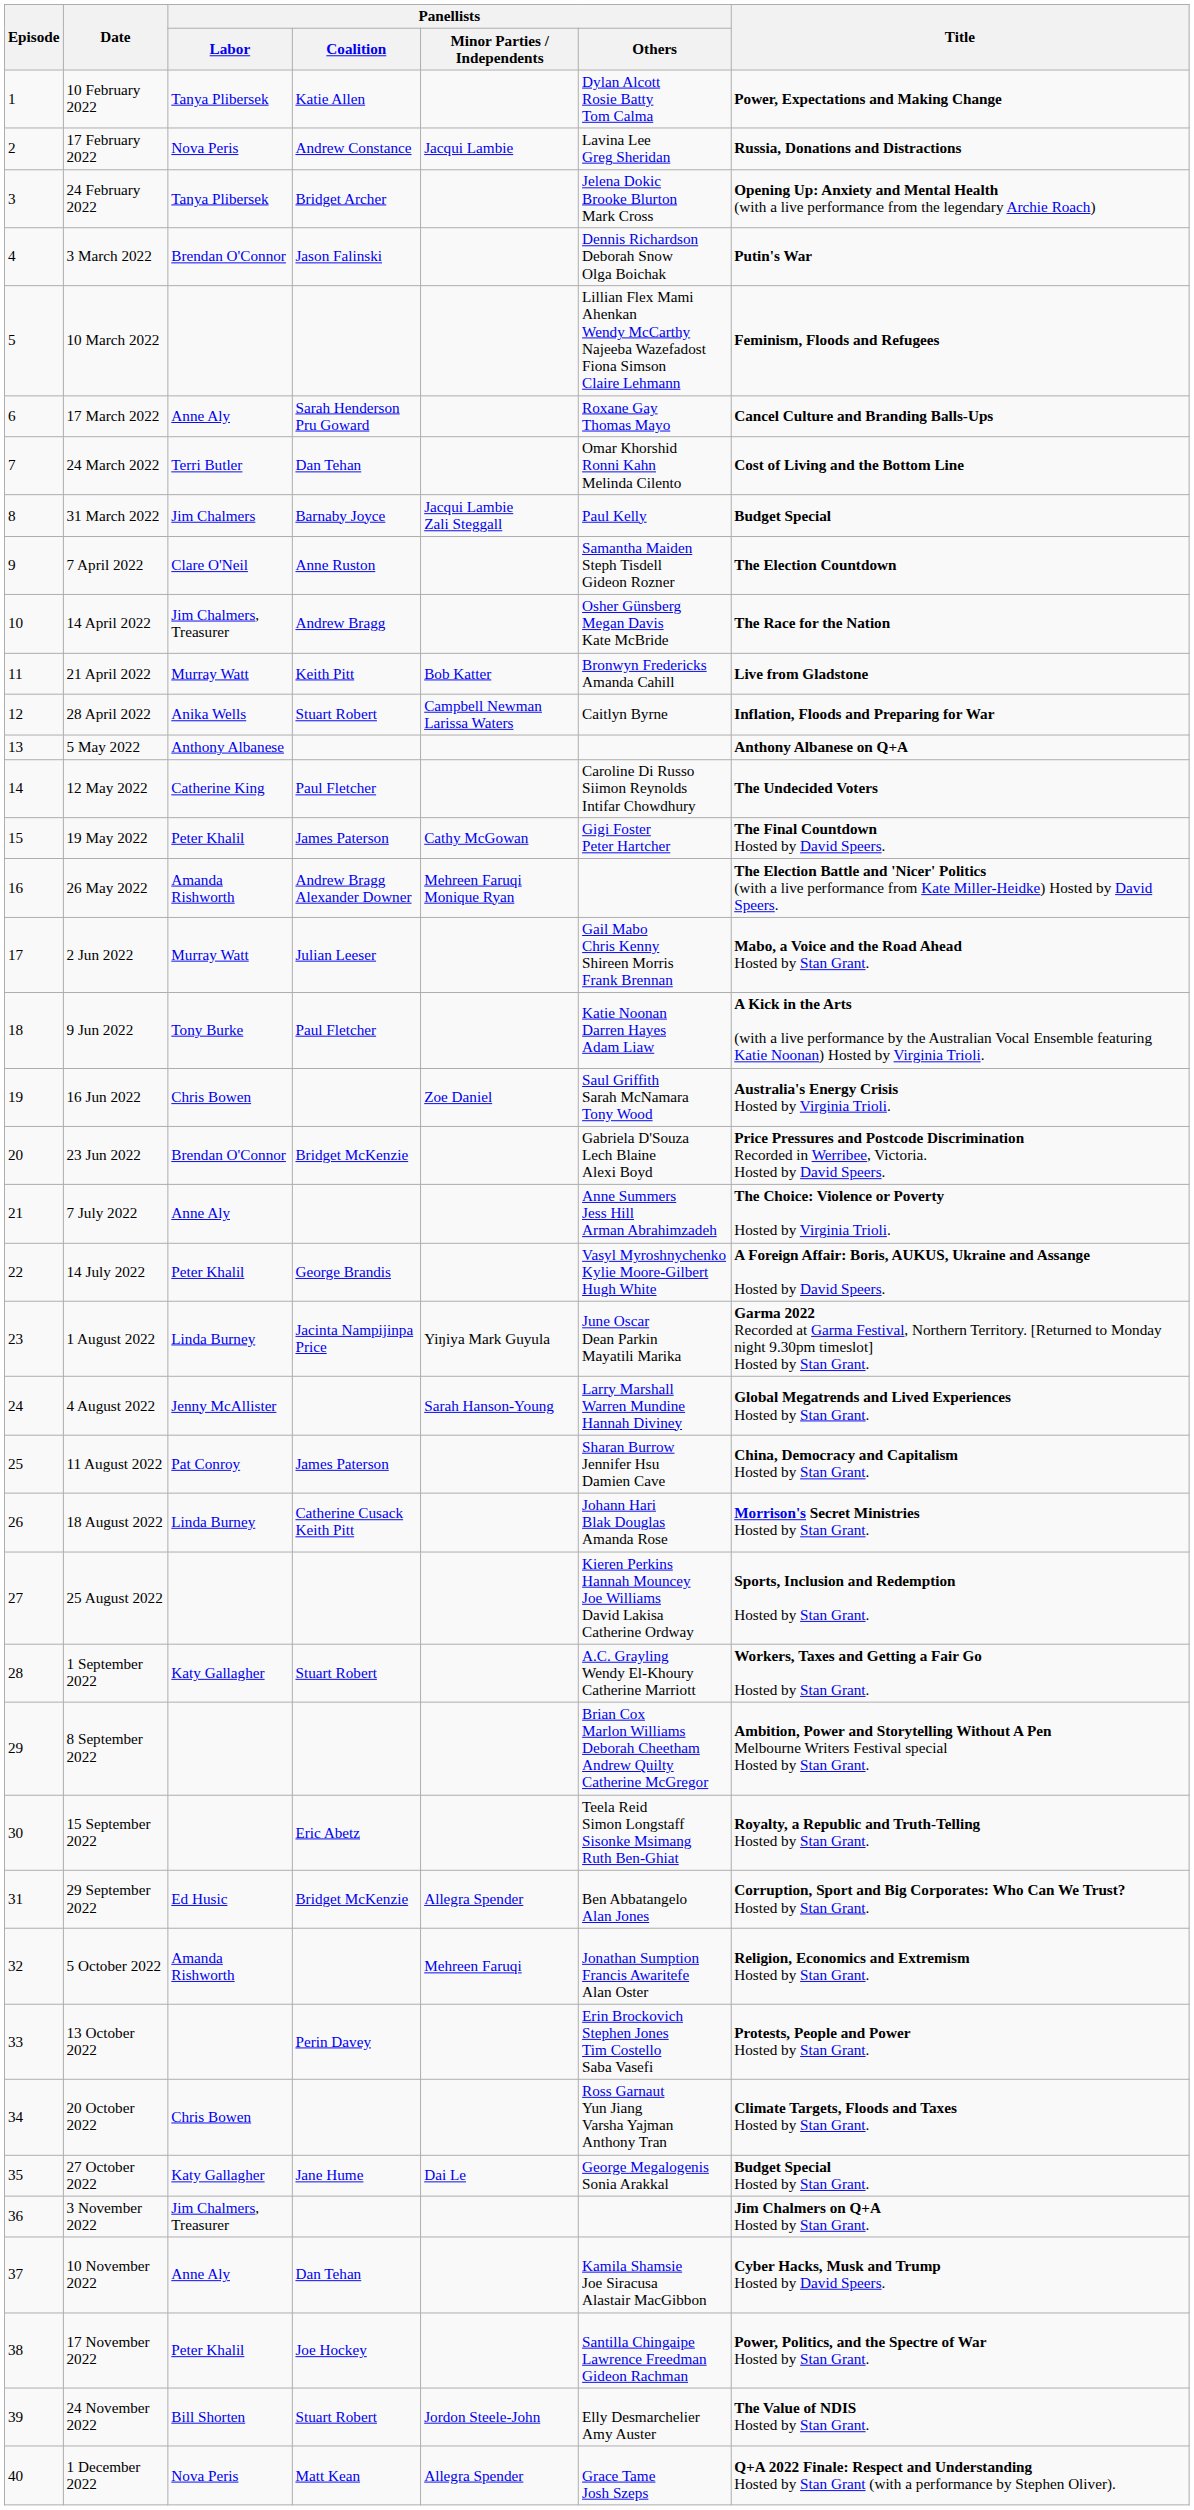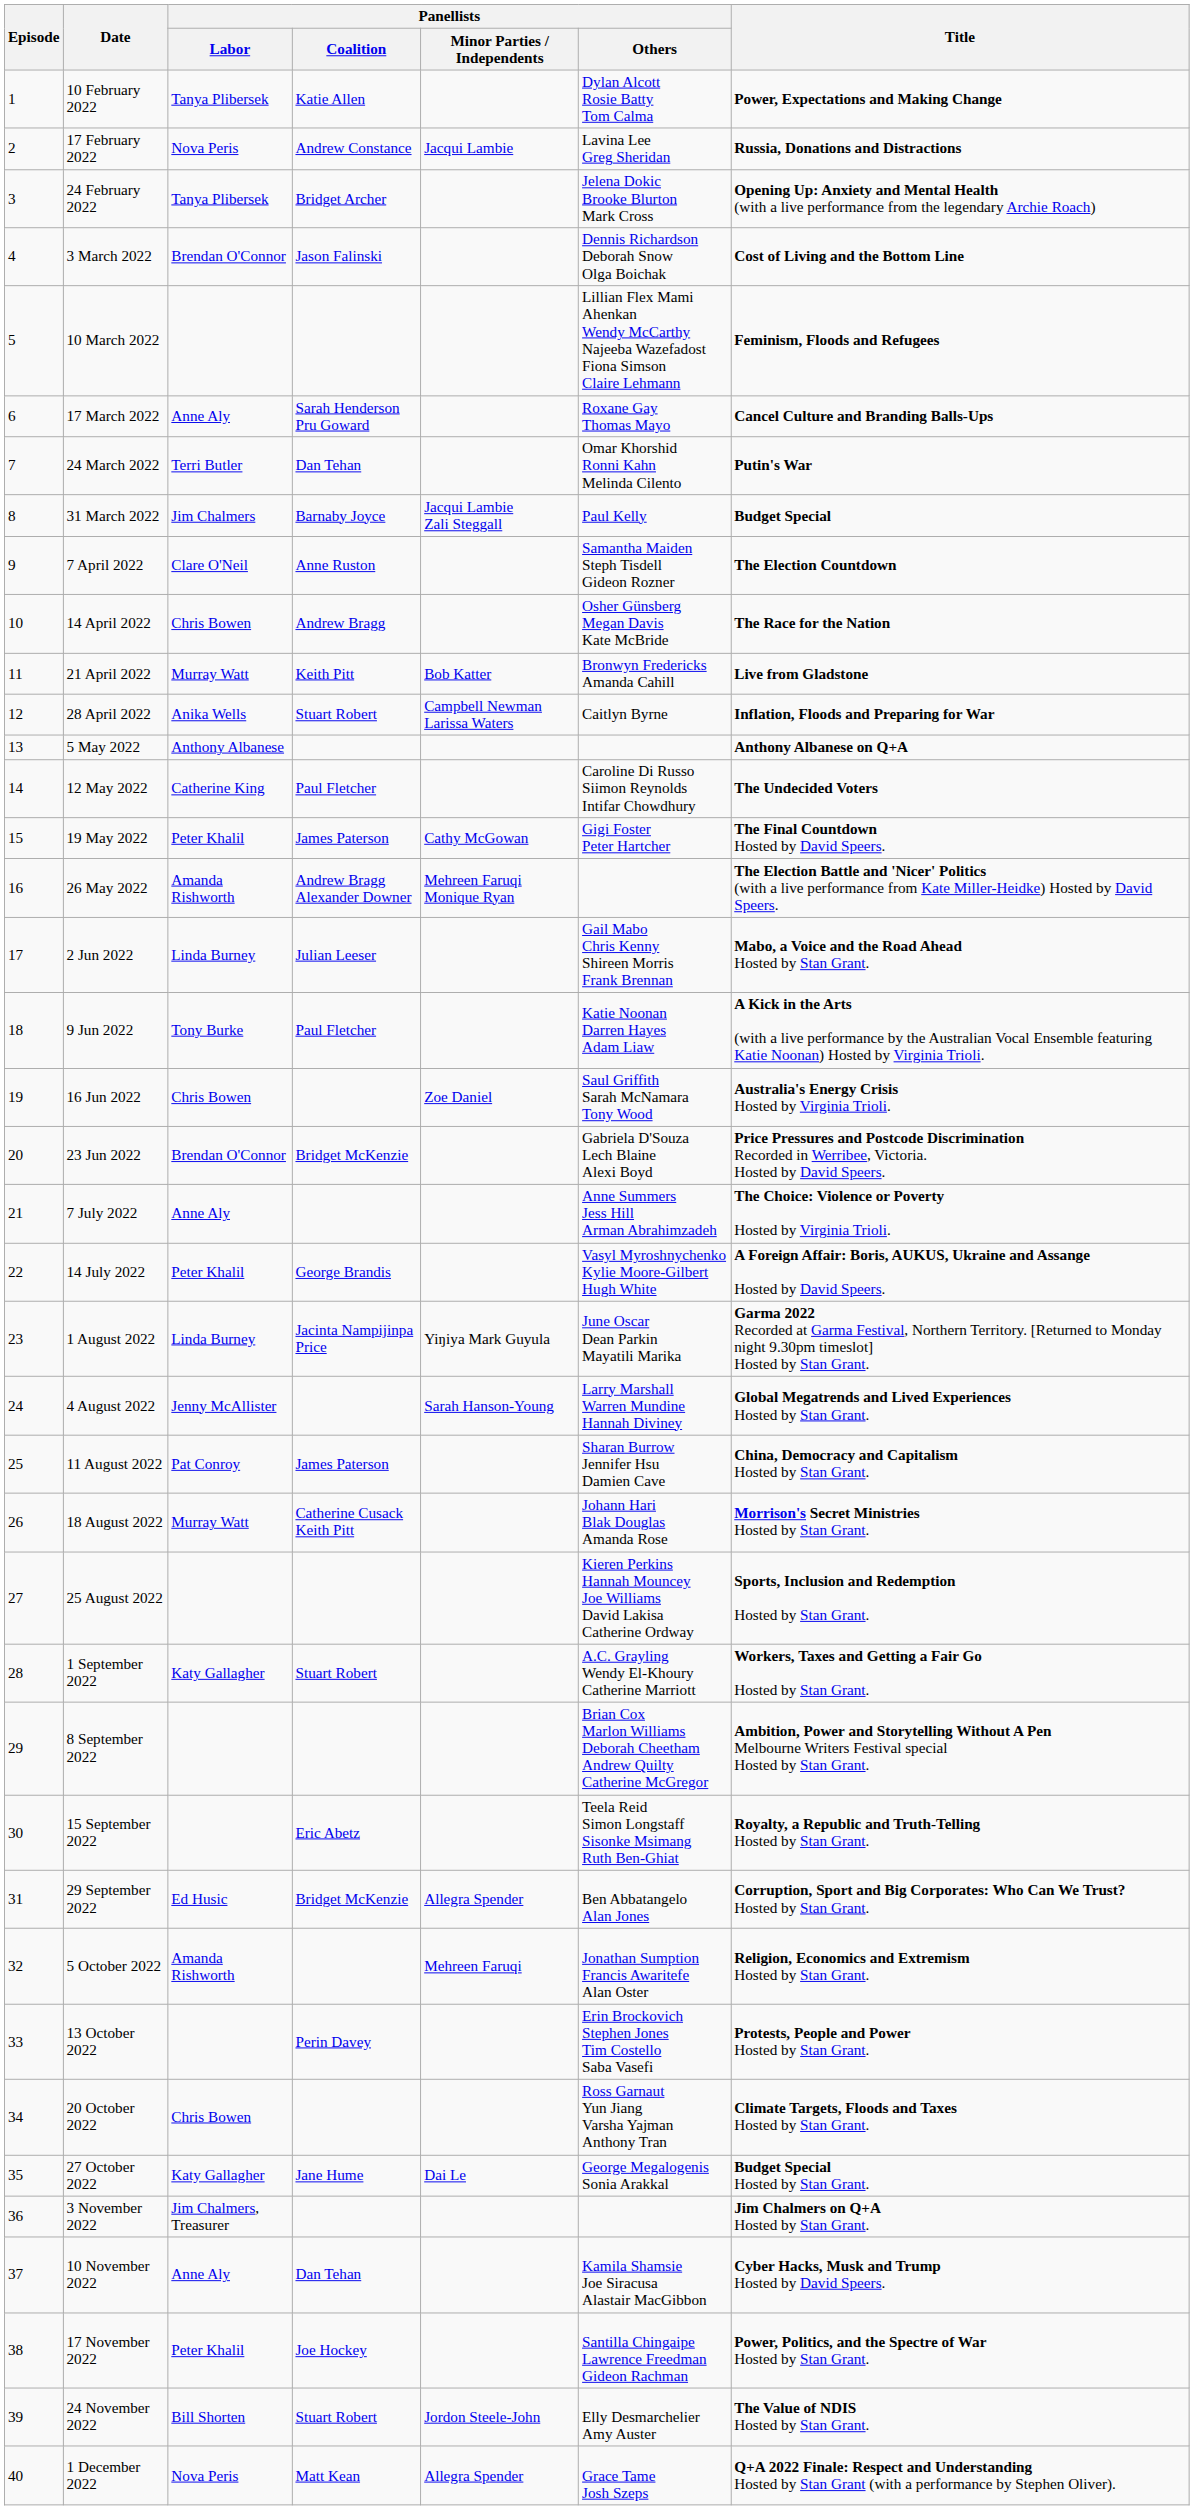(773, 256) Putin's War -> (849, 256) Cost of Living and the Bottom Line
(849, 465) Cost of Living and the Bottom Line -> (773, 465) Putin's War
(215, 623) Jim Chalmers, Treasurer -> (211, 623) Chris Bowen
(210, 954) Murray Watt -> (213, 954) Linda Burney
(213, 1522) Linda Burney -> (210, 1522) Murray Watt
